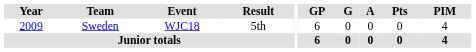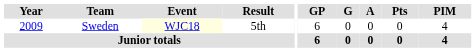(182, 26) no background -> (182, 26) lightyellow background
